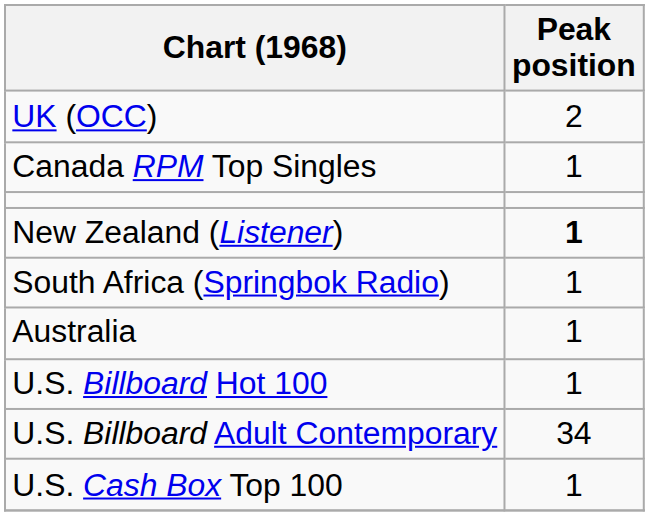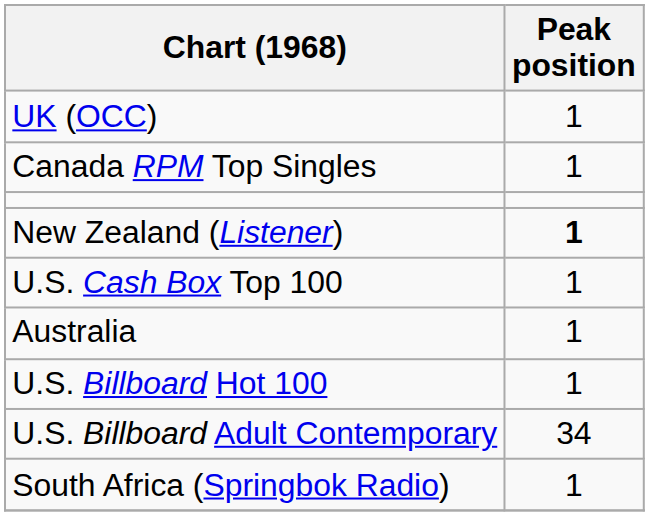(574, 116) 2 -> (574, 116) 1
(231, 282) South Africa (Springbok Radio) -> (178, 282) U.S. Cash Box Top 100
(178, 484) U.S. Cash Box Top 100 -> (231, 484) South Africa (Springbok Radio)
